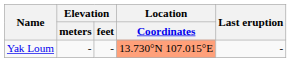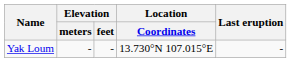(166, 48) lightsalmon background -> (166, 48) no background
